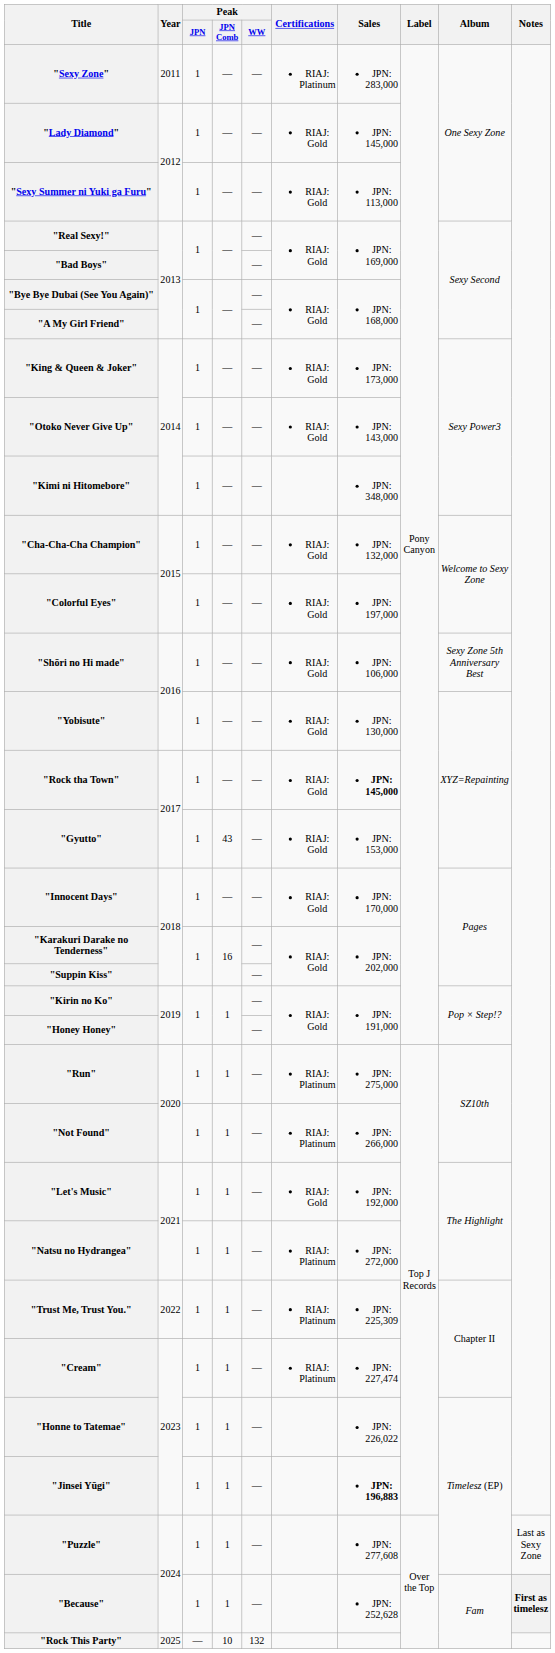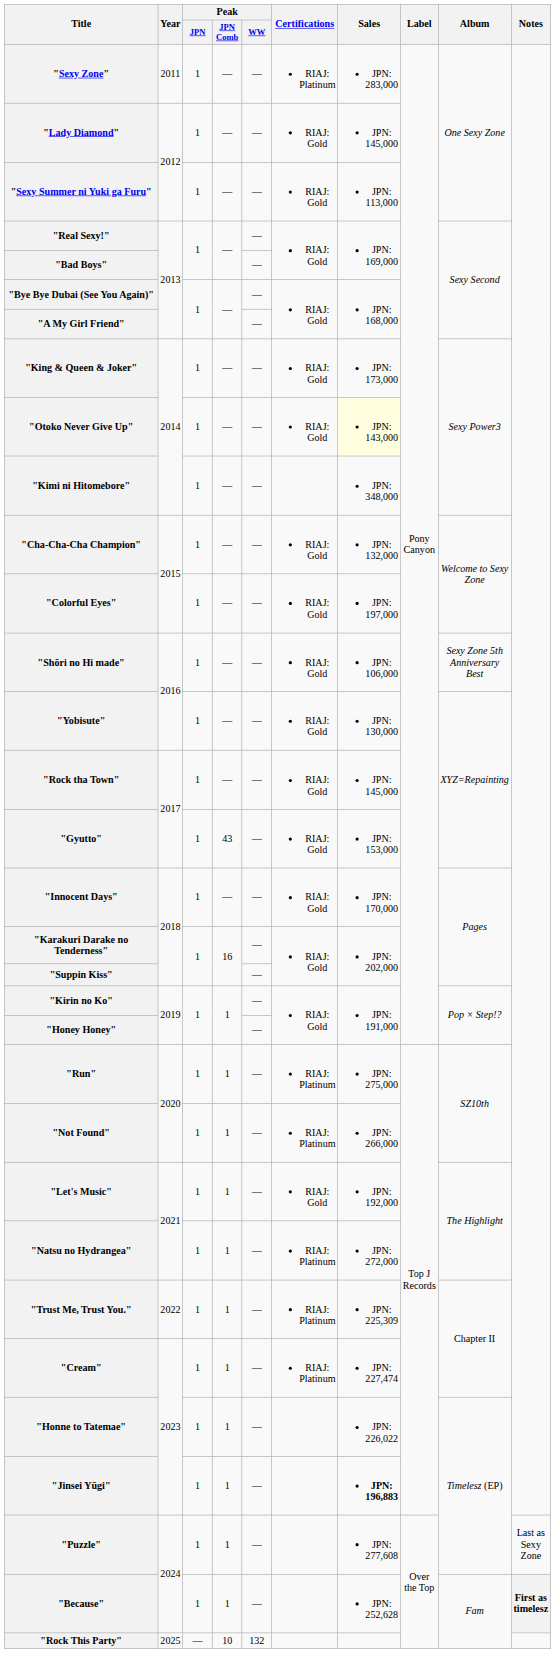(369, 433) no background -> (369, 433) lightyellow background
(369, 786) bold -> (369, 786) normal
